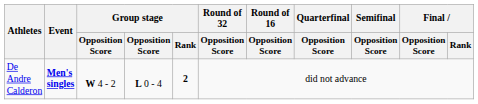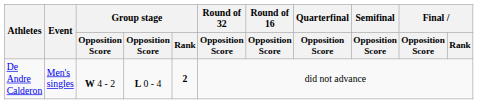(61, 78) bold -> (60, 78) normal
